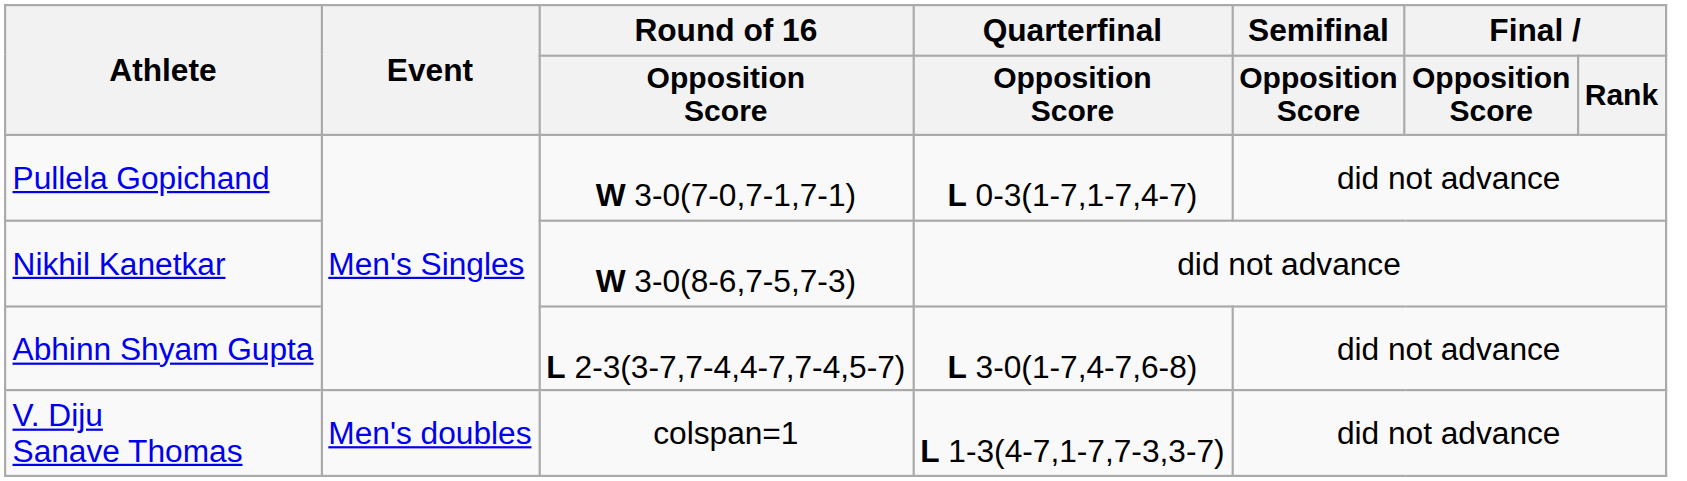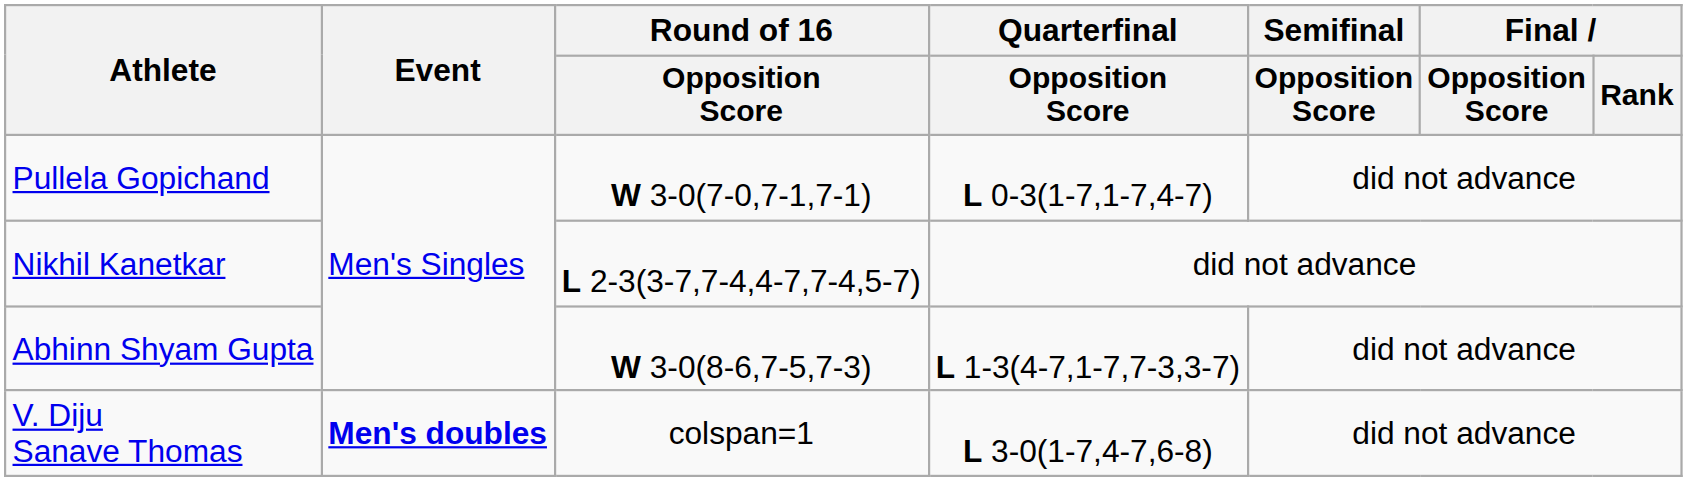(726, 281) W 3-0(8-6,7-5,7-3) -> (741, 281) L 2-3(3-7,7-4,4-7,7-4,5-7)
(726, 366) L 2-3(3-7,7-4,4-7,7-4,5-7) -> (741, 366) W 3-0(8-6,7-5,7-3)
(1072, 366) L 3-0(1-7,4-7,6-8) -> (1088, 366) L 1-3(4-7,1-7,7-3,3-7)
(430, 434) normal -> (438, 434) bold
(1072, 452) L 1-3(4-7,1-7,7-3,3-7) -> (1088, 452) L 3-0(1-7,4-7,6-8)
